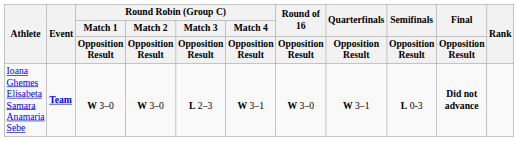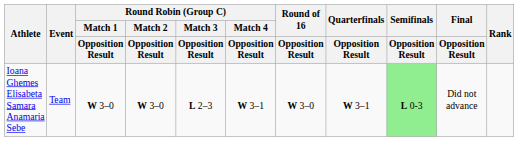(60, 100) bold -> (60, 100) normal
(412, 106) no background -> (412, 106) lightgreen background
(462, 100) bold -> (462, 100) normal
